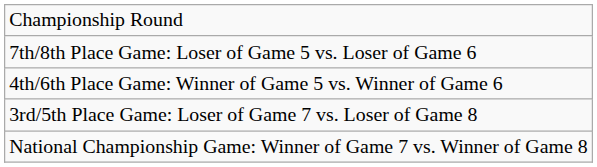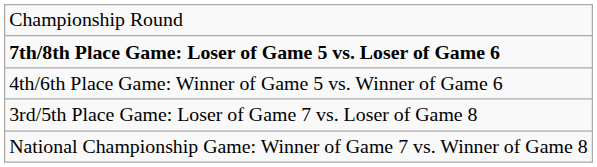(243, 51) normal -> (255, 51) bold
